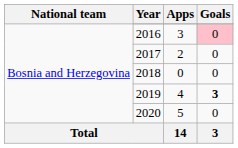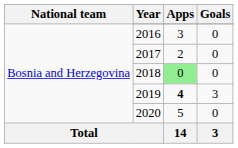(215, 34) pink background -> (215, 34) no background
(180, 73) no background -> (180, 73) lightgreen background
(180, 93) normal -> (180, 93) bold
(215, 93) bold -> (215, 93) normal
